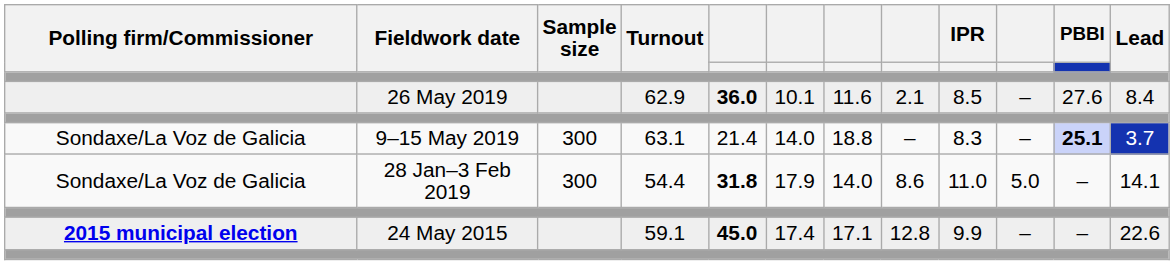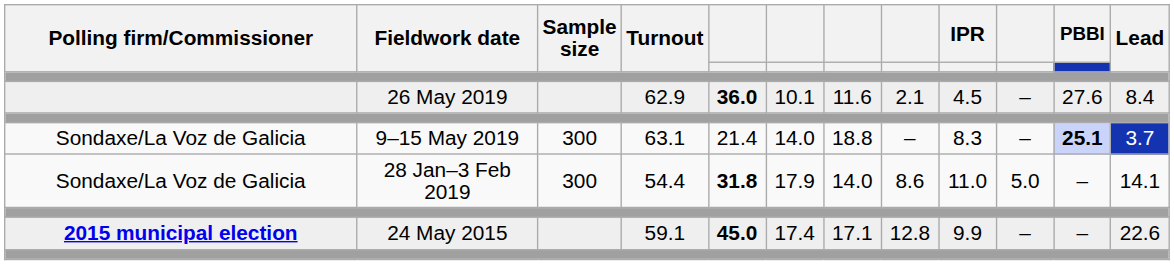(968, 97) 8.5 -> (968, 97) 4.5
